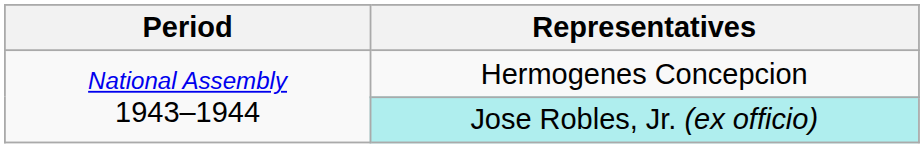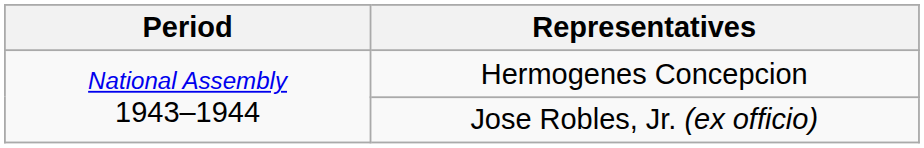(644, 119) paleturquoise background -> (644, 119) no background
